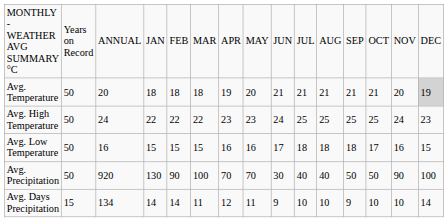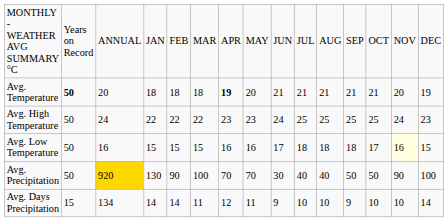(69, 92) normal -> (69, 92) bold
(226, 92) normal -> (226, 92) bold
(426, 92) lightgrey background -> (426, 92) no background
(399, 147) no background -> (399, 147) lightyellow background
(106, 175) no background -> (106, 175) gold background
